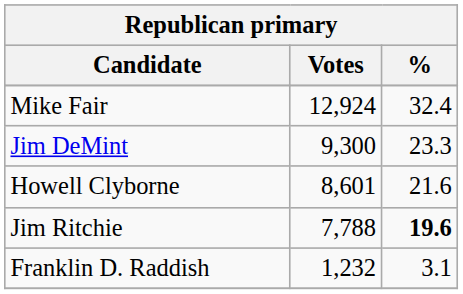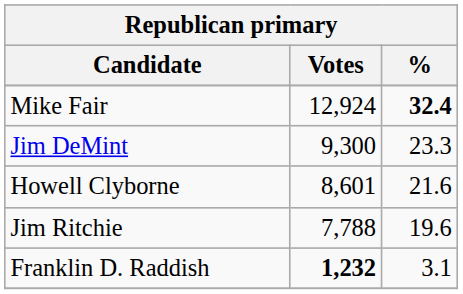(430, 105) normal -> (430, 105) bold
(430, 226) bold -> (430, 226) normal
(349, 267) normal -> (349, 267) bold
